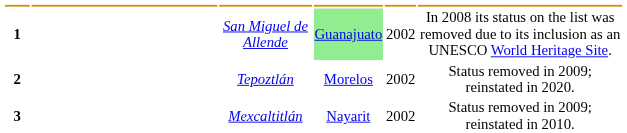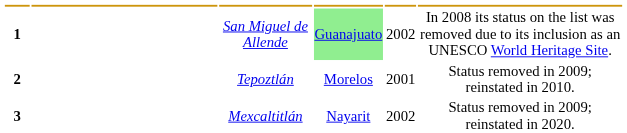(401, 79) 2002 -> (401, 79) 2001
(520, 79) Status removed in 2009; reinstated in 2020. -> (520, 79) Status removed in 2009; reinstated in 2010.
(520, 116) Status removed in 2009; reinstated in 2010. -> (520, 116) Status removed in 2009; reinstated in 2020.
